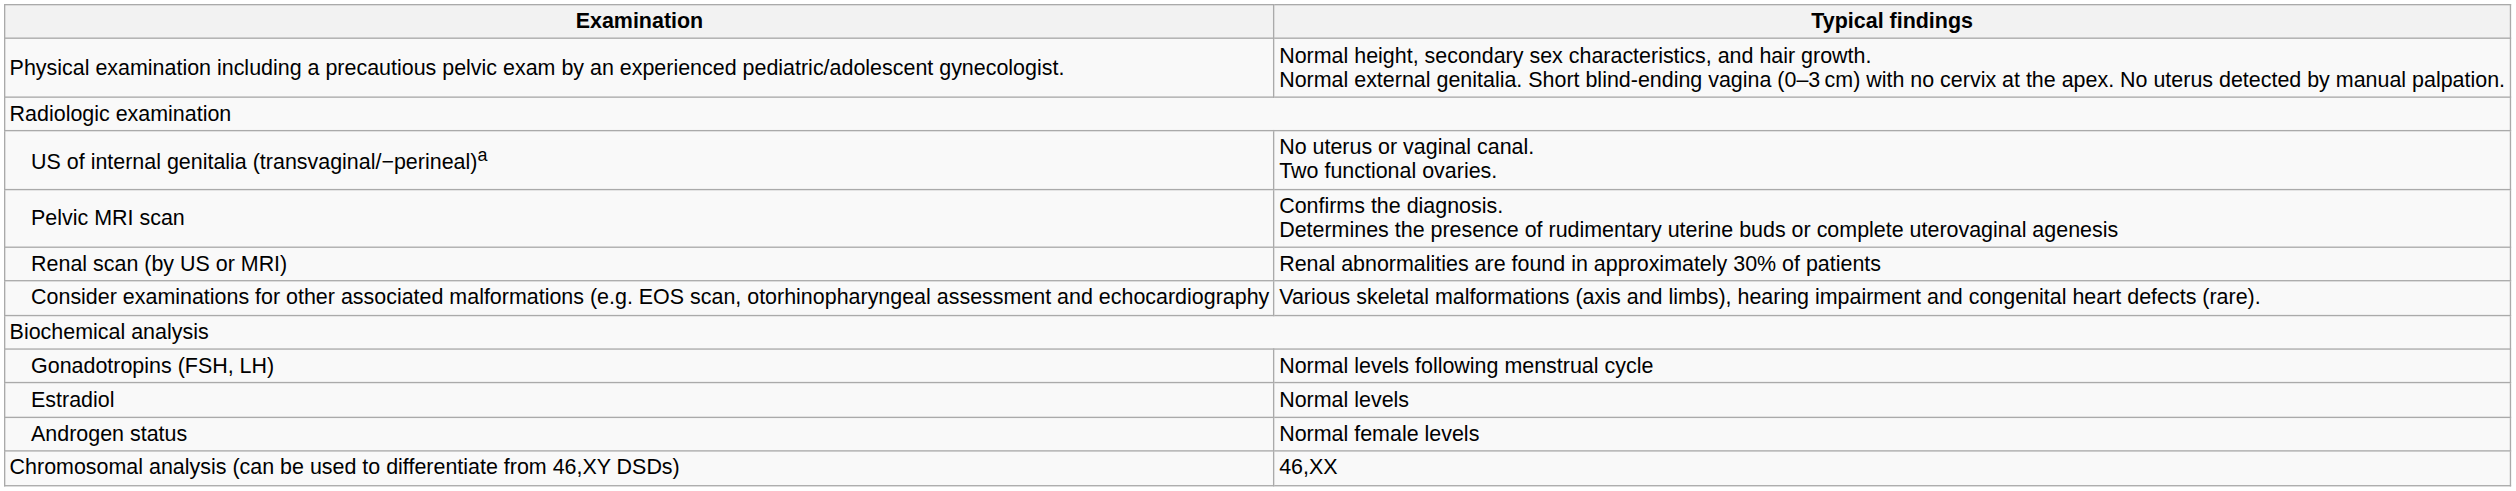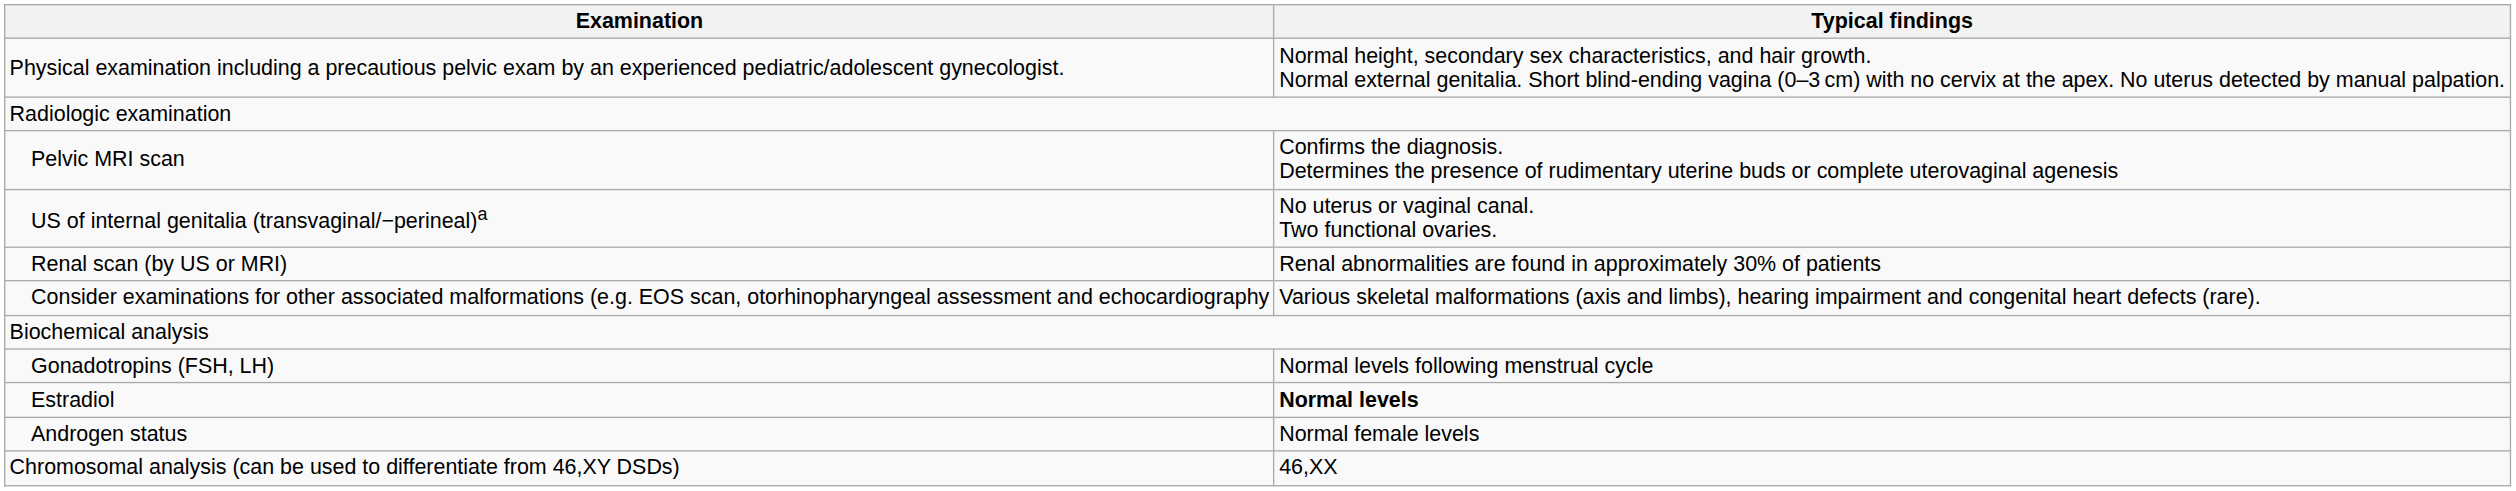rows swapped: (248, 159) <-> (97, 217)
(1344, 399) normal -> (1349, 399) bold
